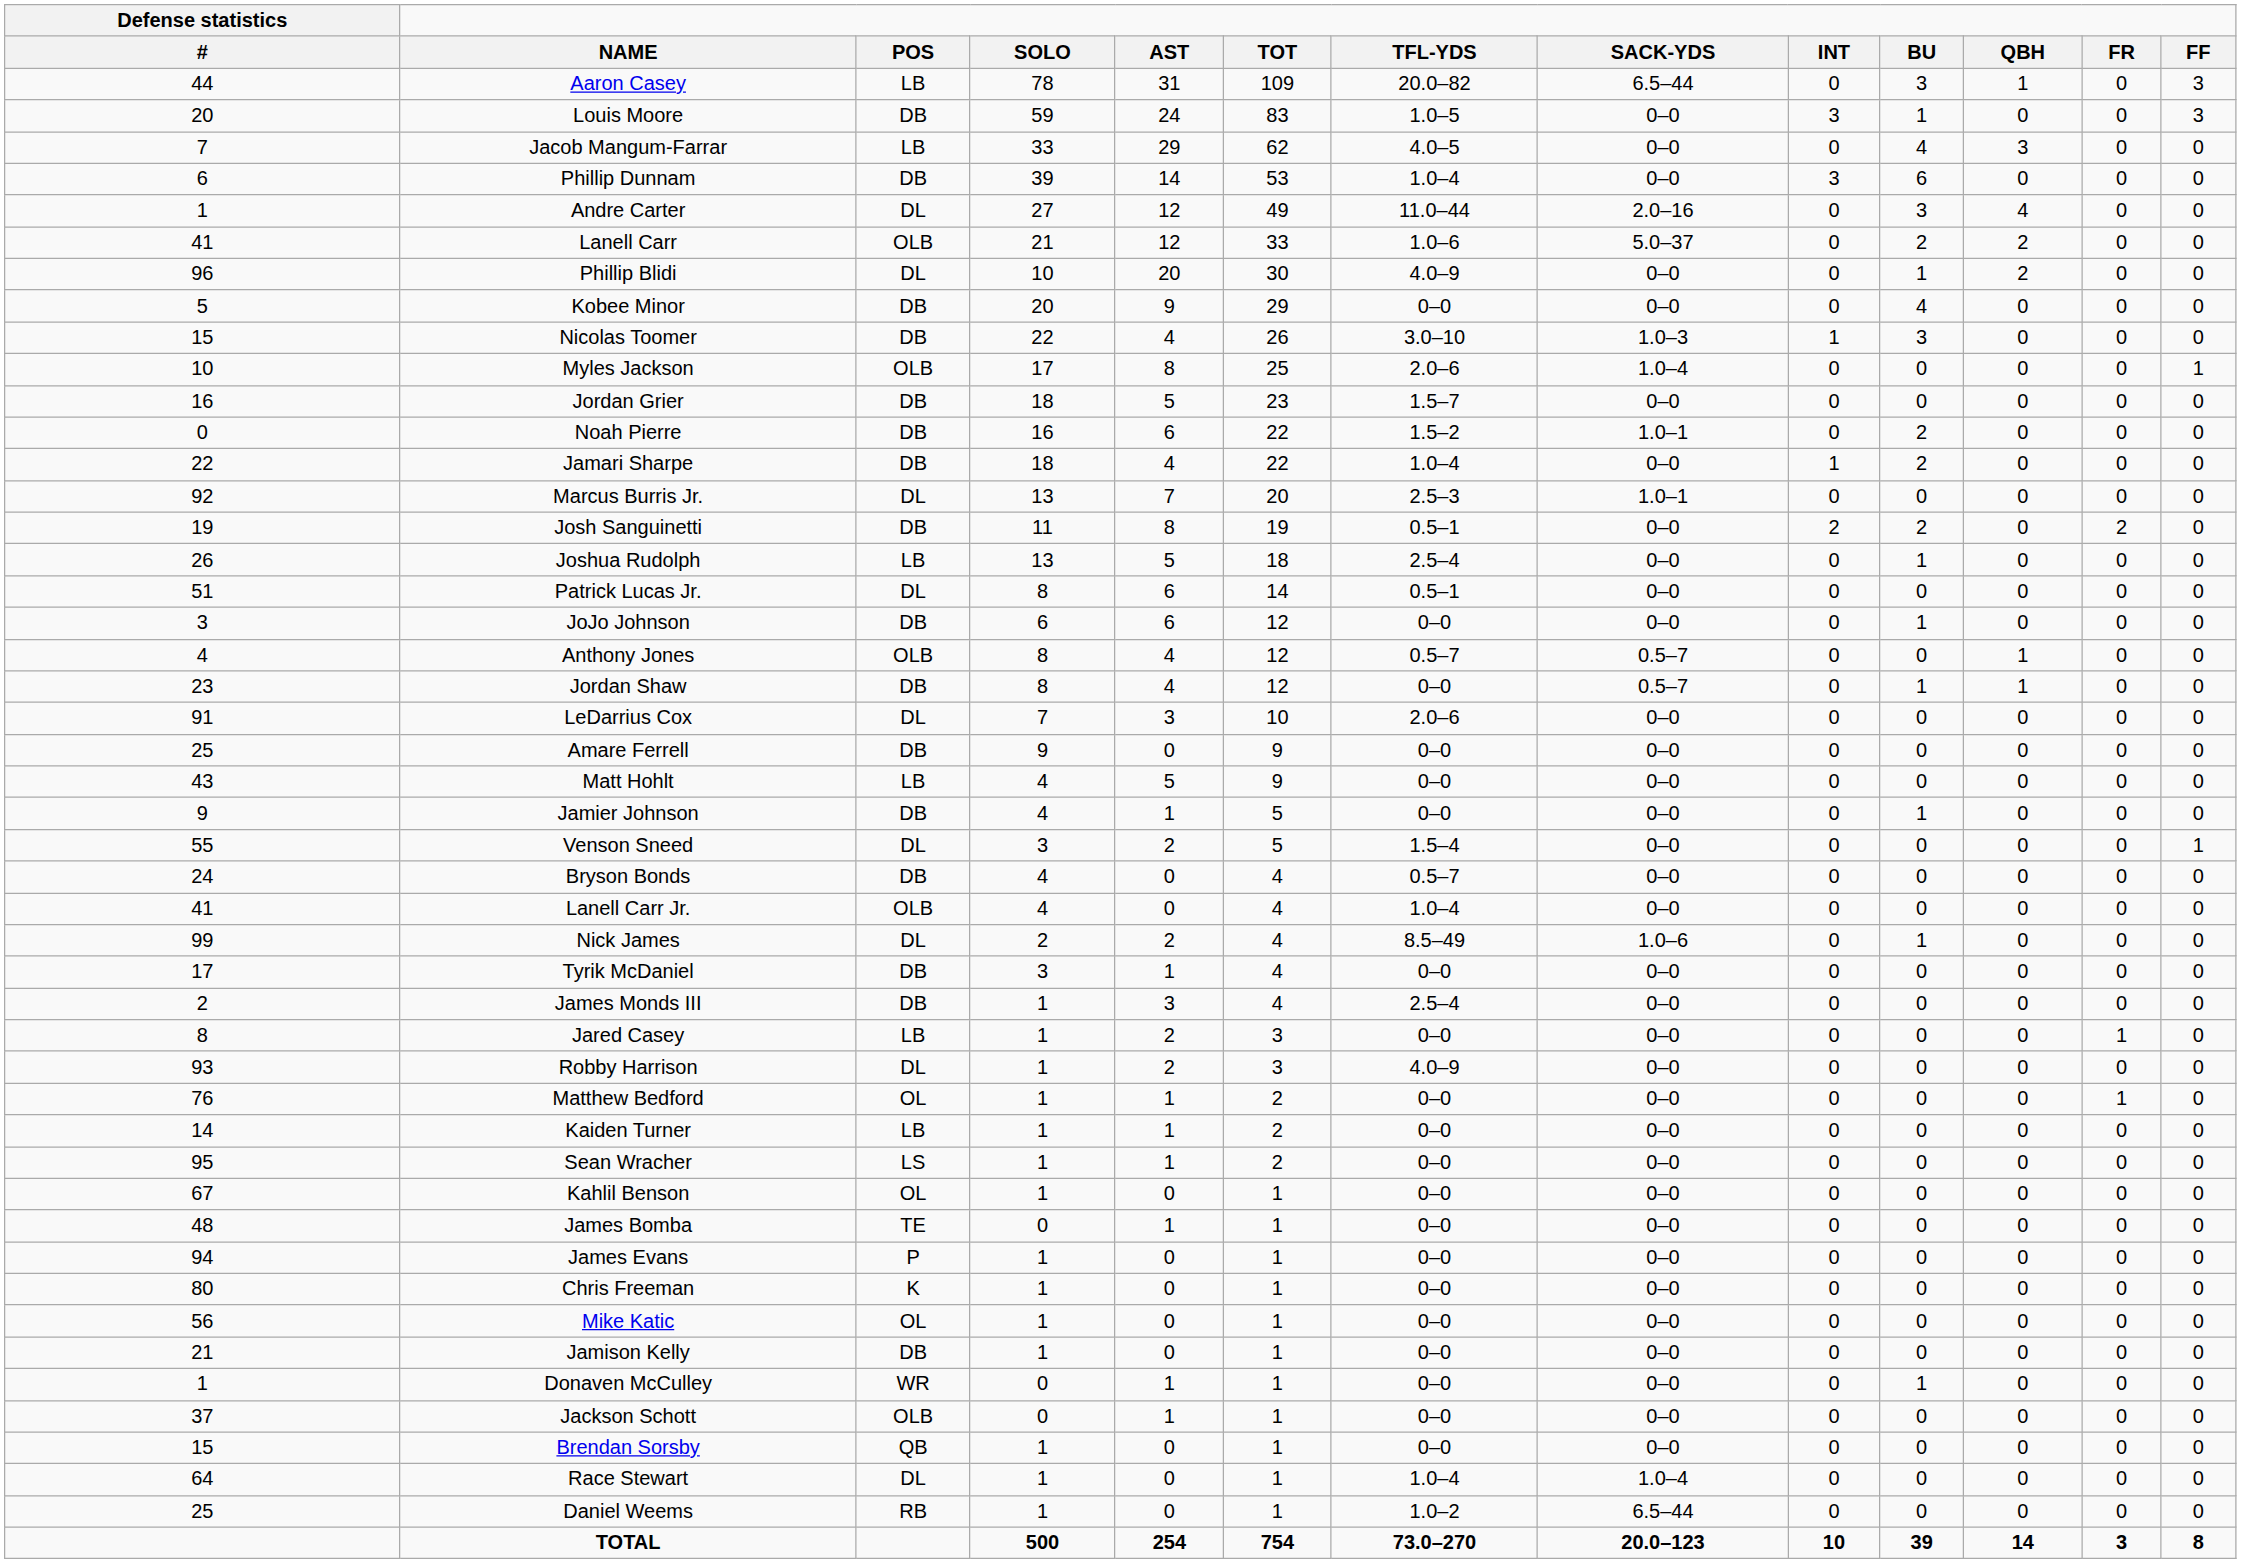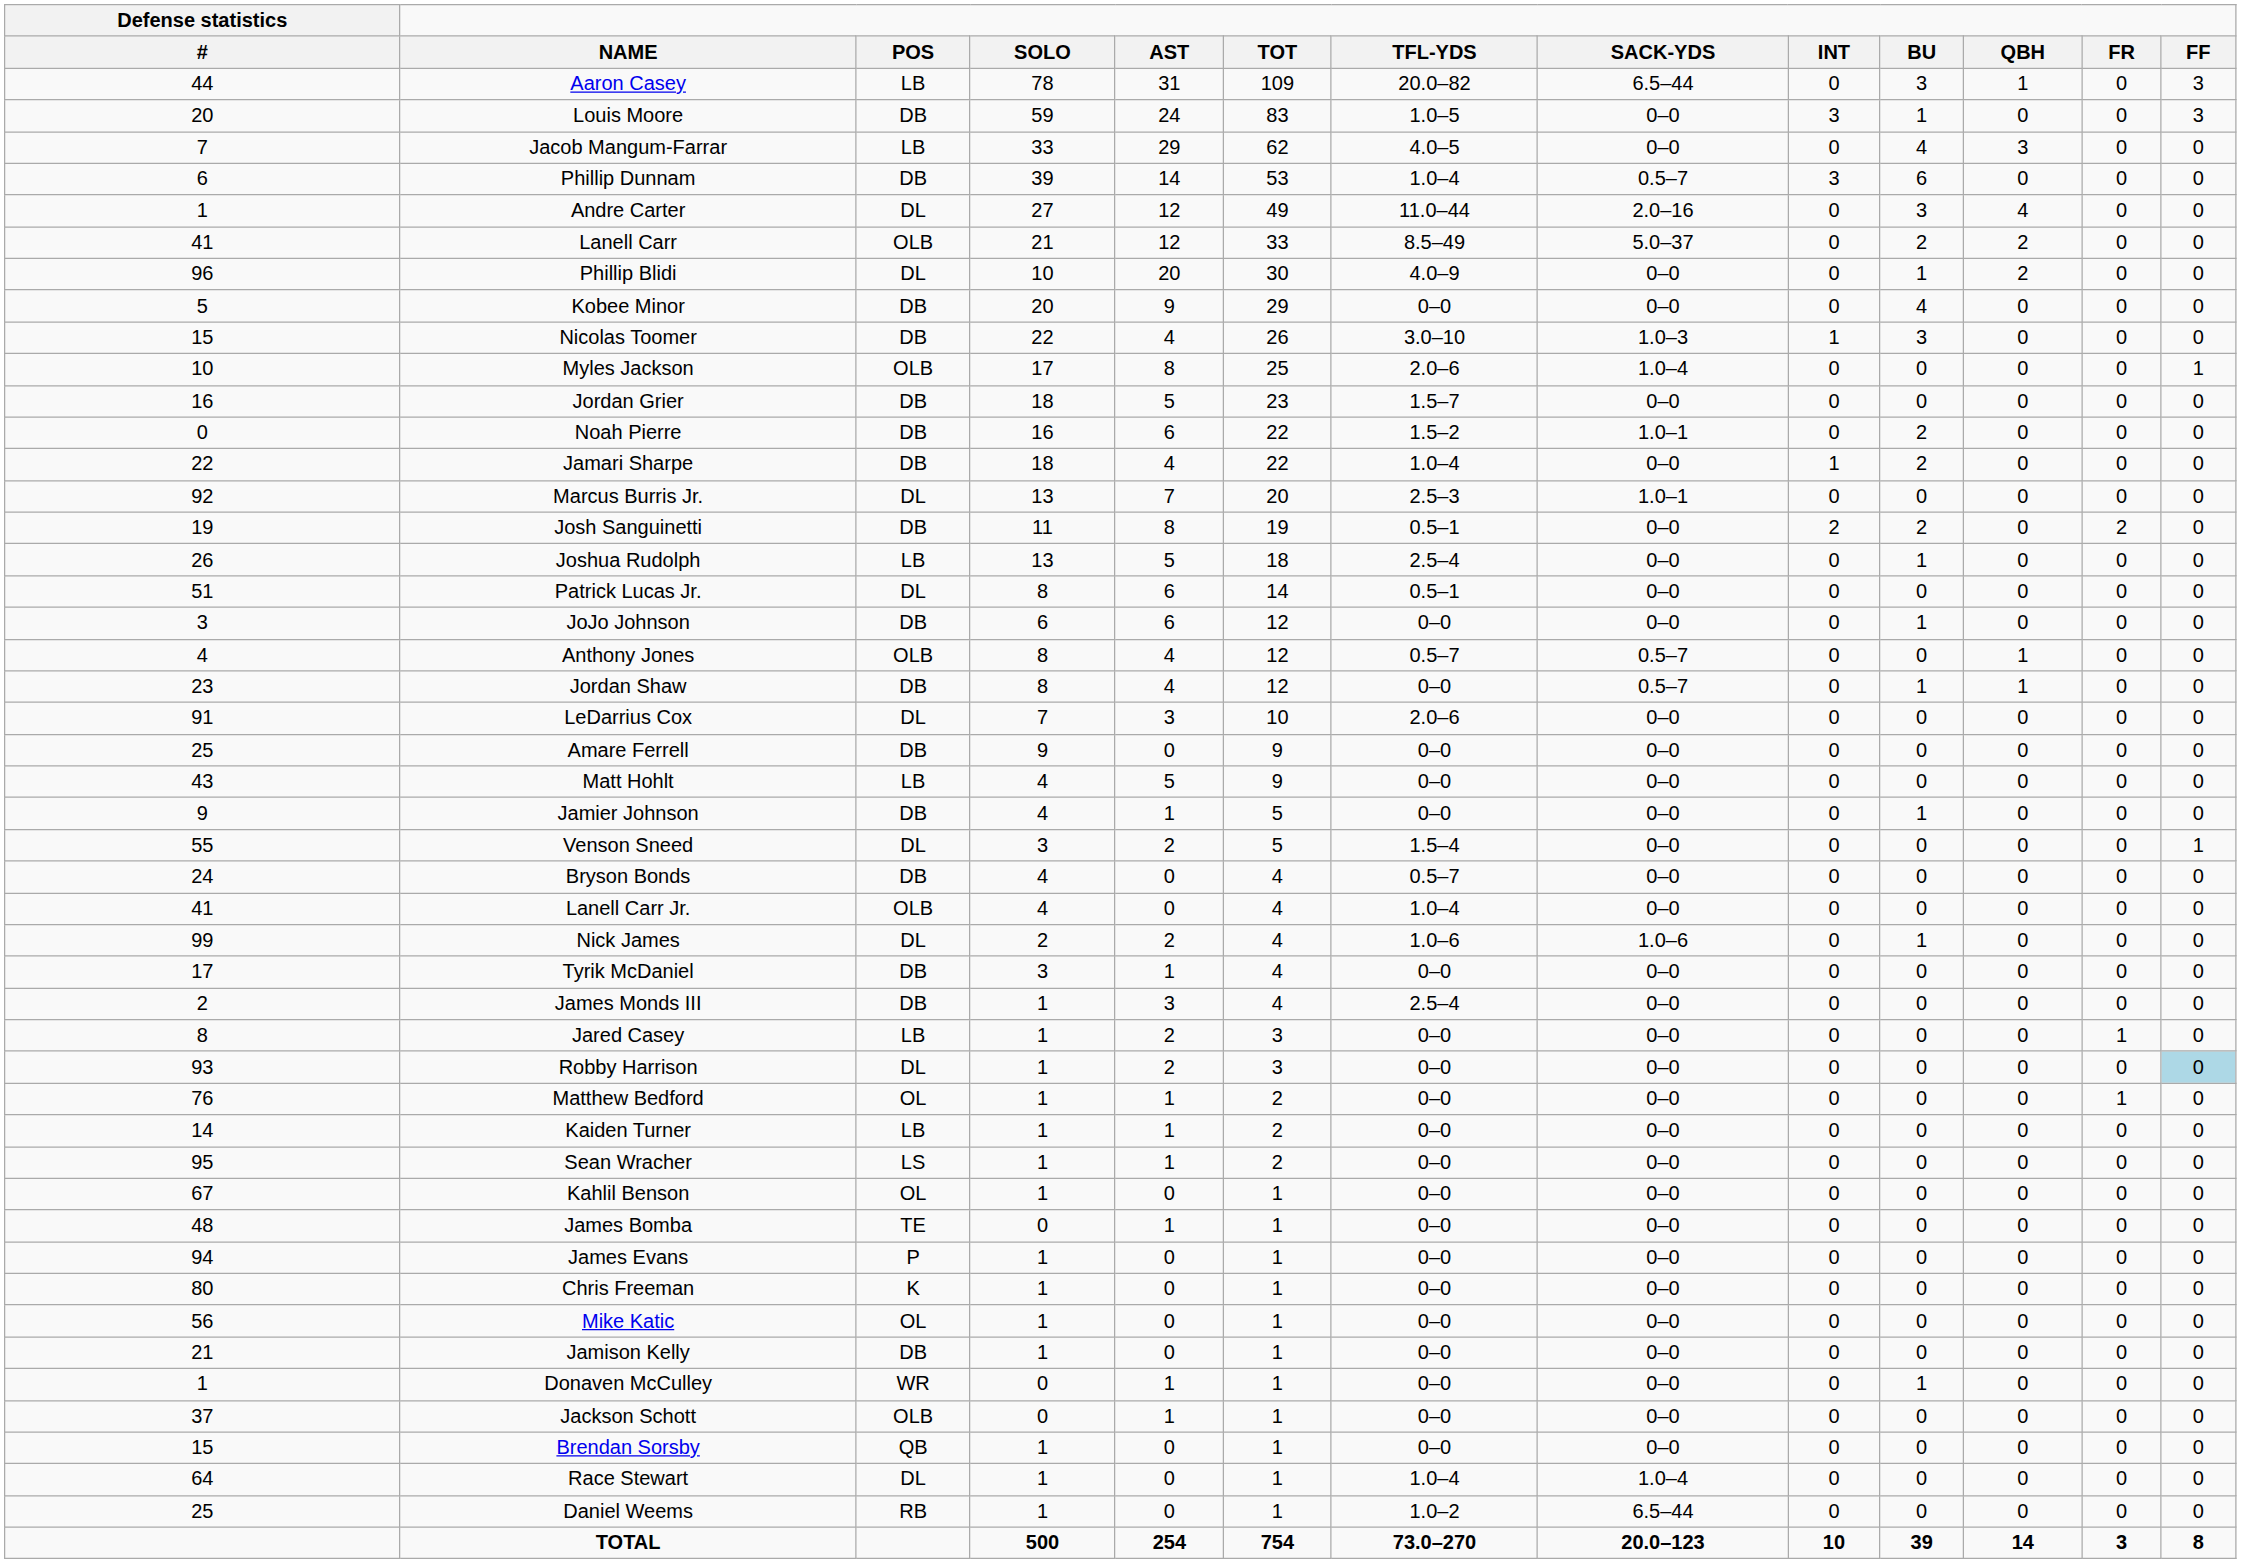(1663, 178) 0–0 -> (1663, 178) 0.5–7
(1434, 242) 1.0–6 -> (1434, 242) 8.5–49
(1434, 940) 8.5–49 -> (1434, 940) 1.0–6
(1434, 1067) 4.0–9 -> (1434, 1067) 0–0
(2198, 1067) no background -> (2198, 1067) lightblue background
